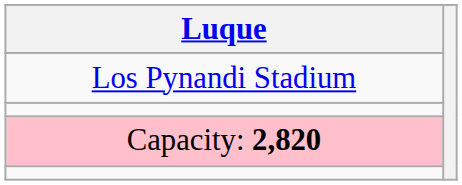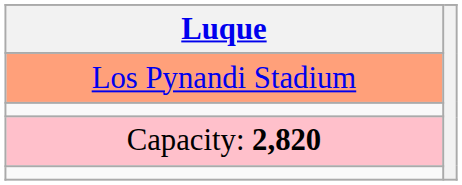(224, 77) no background -> (224, 77) lightsalmon background
